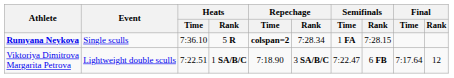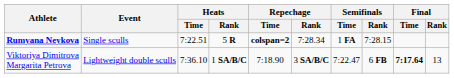(194, 40) 7:36.10 -> (194, 40) 7:22.51
(194, 60) 7:22.51 -> (194, 60) 7:36.10
(409, 60) normal -> (409, 60) bold
(436, 60) 12 -> (437, 60) 13
